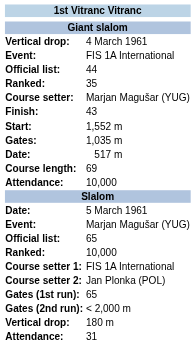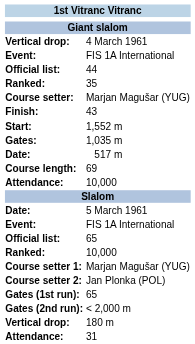(138, 225) Marjan Magušar (YUG) -> (130, 225) FIS 1A International
(130, 267) FIS 1A International -> (138, 267) Marjan Magušar (YUG)
